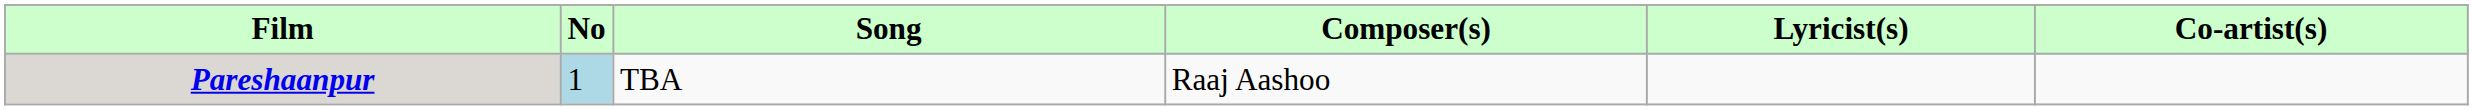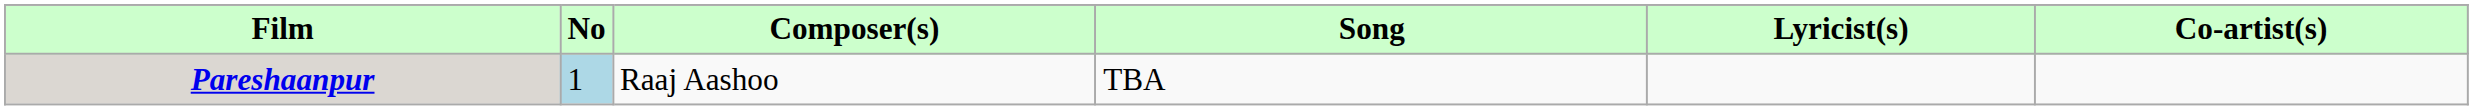columns swapped: (889, 29) <-> (1406, 29)
